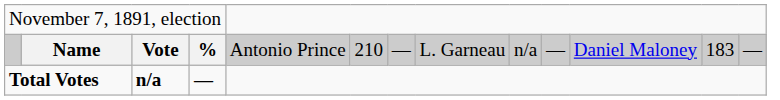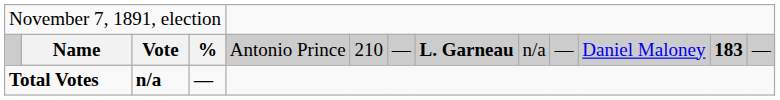(462, 49) normal -> (467, 49) bold
(720, 49) normal -> (729, 49) bold
